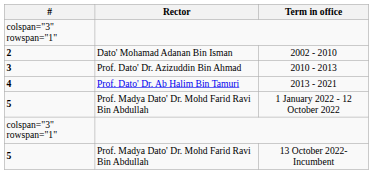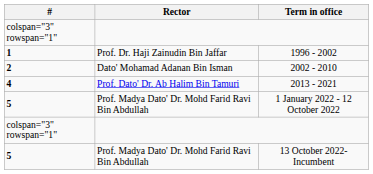+ row: (9, 53)
- row: (9, 68)
